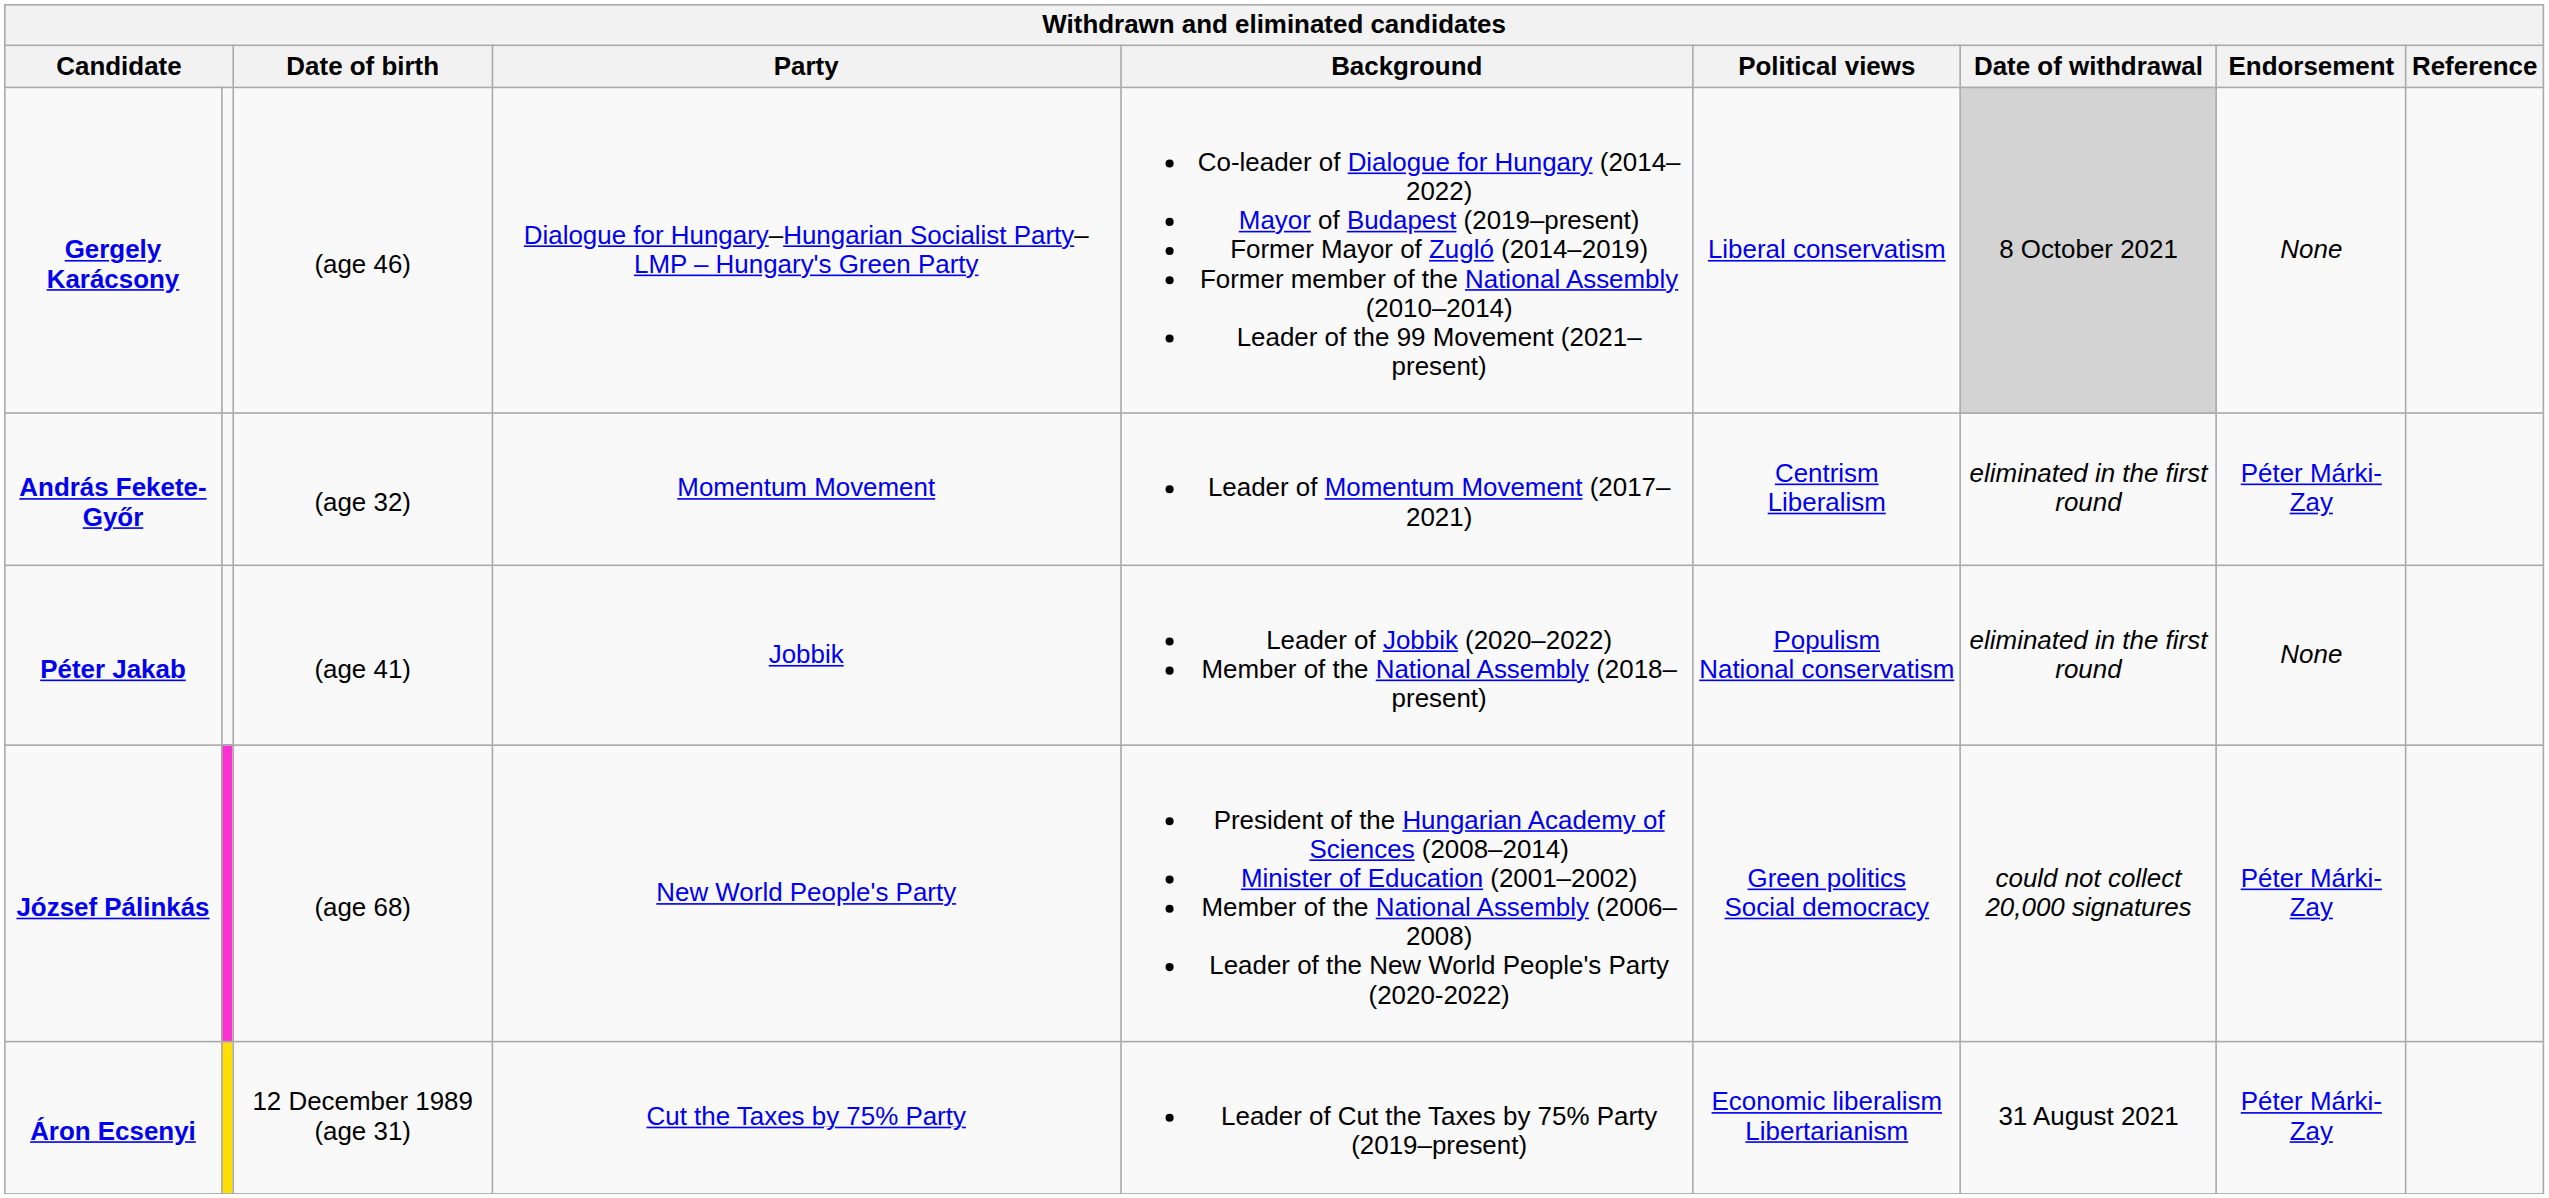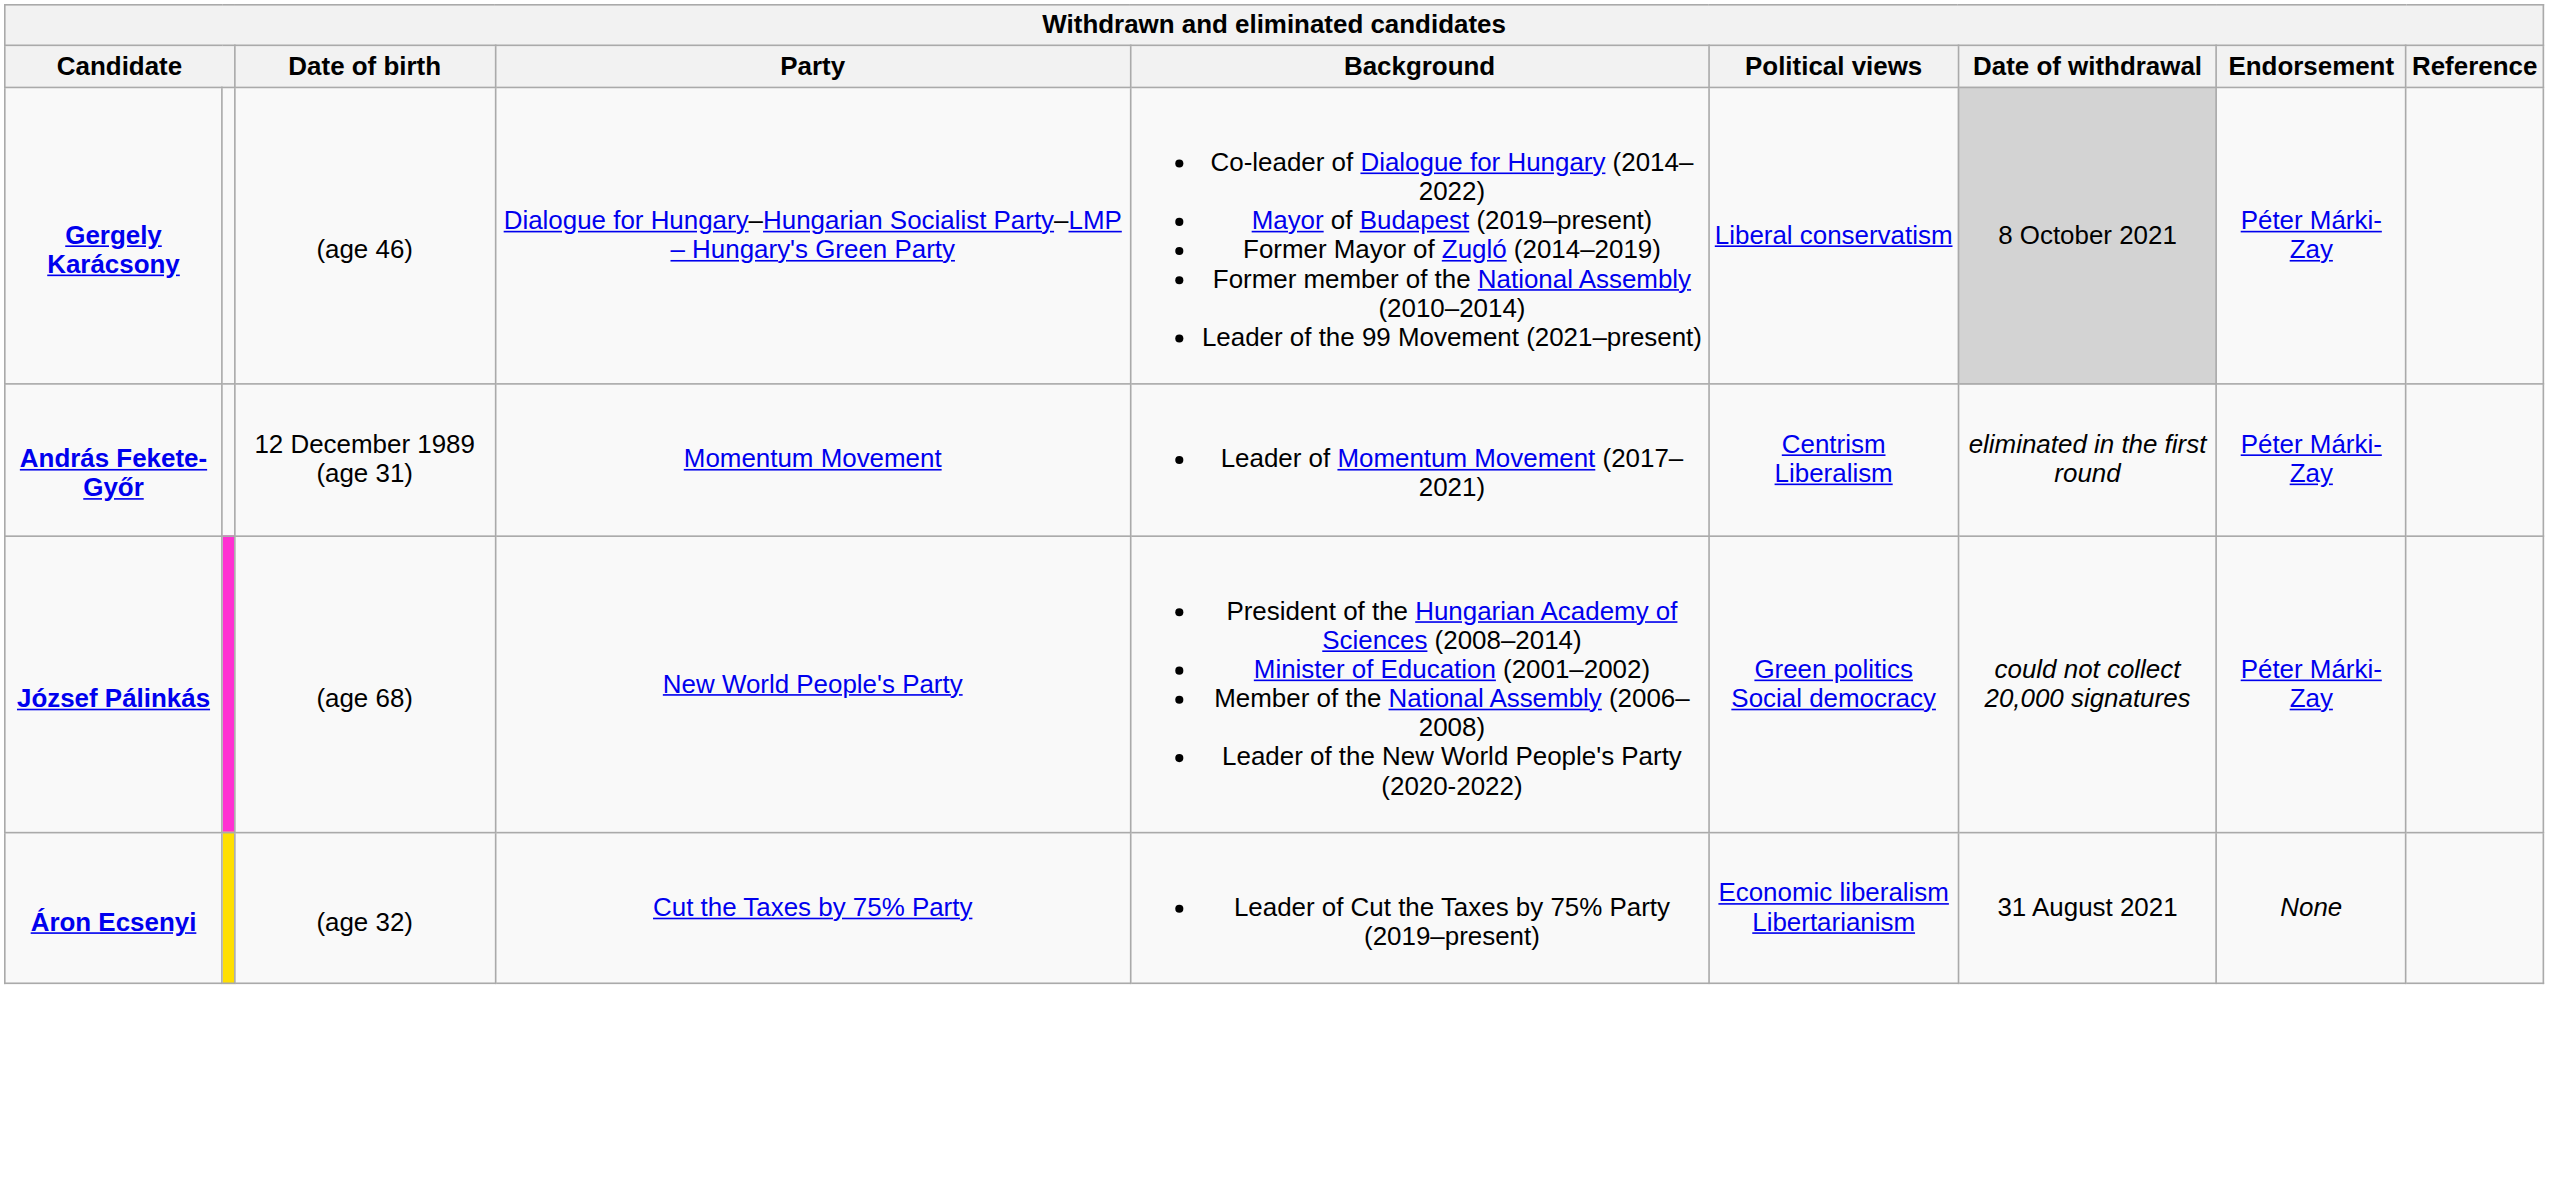(2311, 249) None -> (2311, 235) Péter Márki-Zay
(363, 503) (age 32) -> (365, 459) 12 December 1989 (age 31)
- row: (113, 669)
(363, 1117) 12 December 1989 (age 31) -> (365, 922) (age 32)
(2311, 1117) Péter Márki-Zay -> (2311, 907) None
